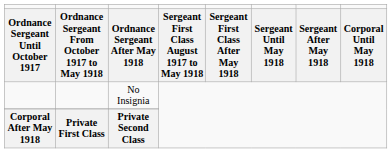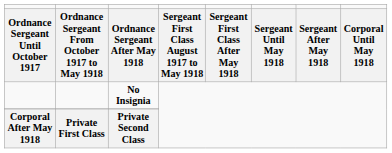(133, 95) normal -> (133, 95) bold
